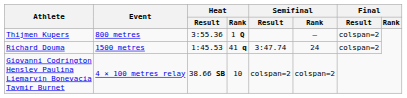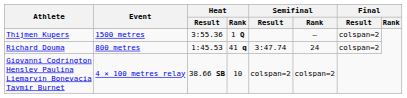(118, 35) 800 metres -> (120, 35) 1500 metres
(120, 47) 1500 metres -> (118, 47) 800 metres
